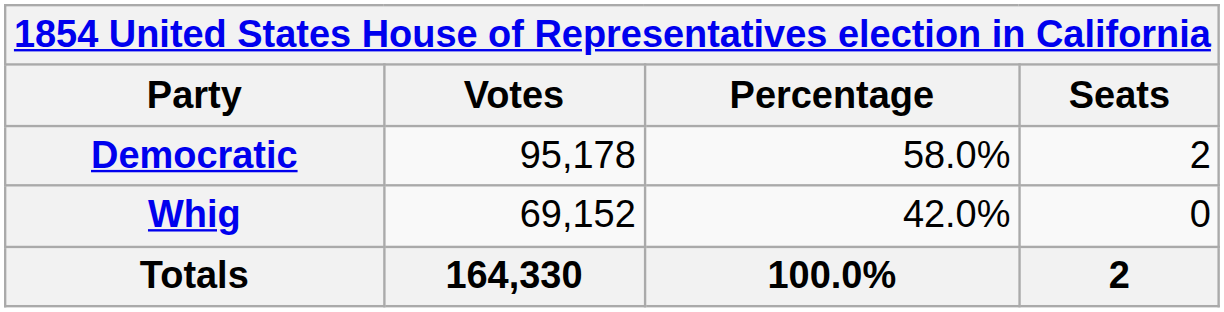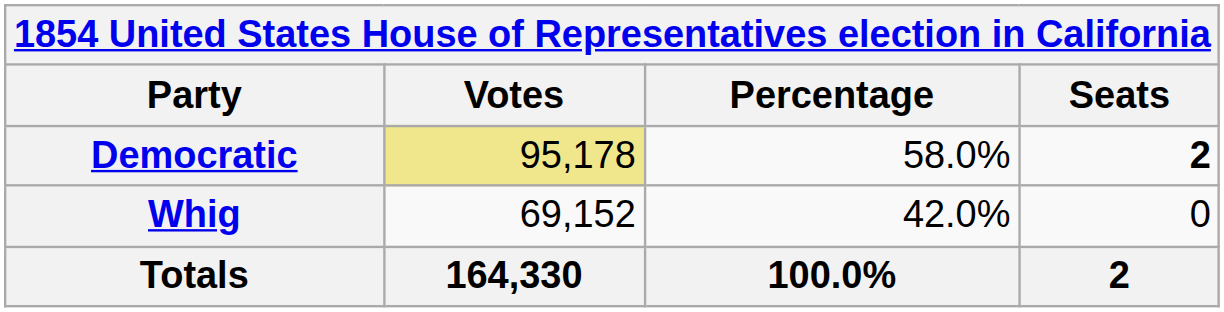(578, 154) no background -> (578, 154) khaki background
(1200, 154) normal -> (1200, 154) bold
